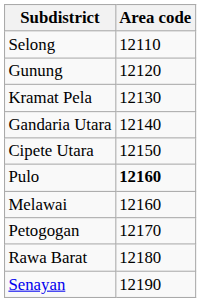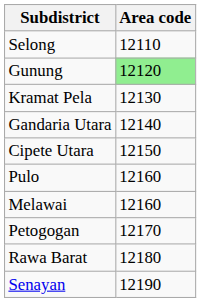(140, 71) no background -> (140, 71) lightgreen background
(140, 177) bold -> (140, 177) normal
